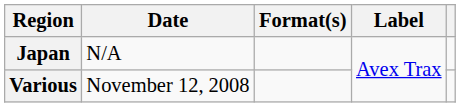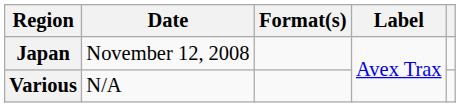(104, 53) N/A -> (168, 53) November 12, 2008
(168, 85) November 12, 2008 -> (104, 85) N/A
